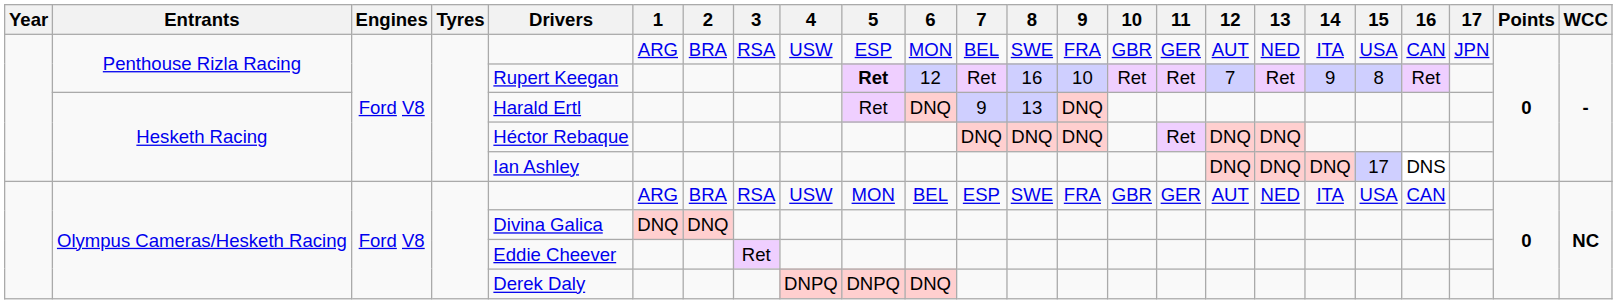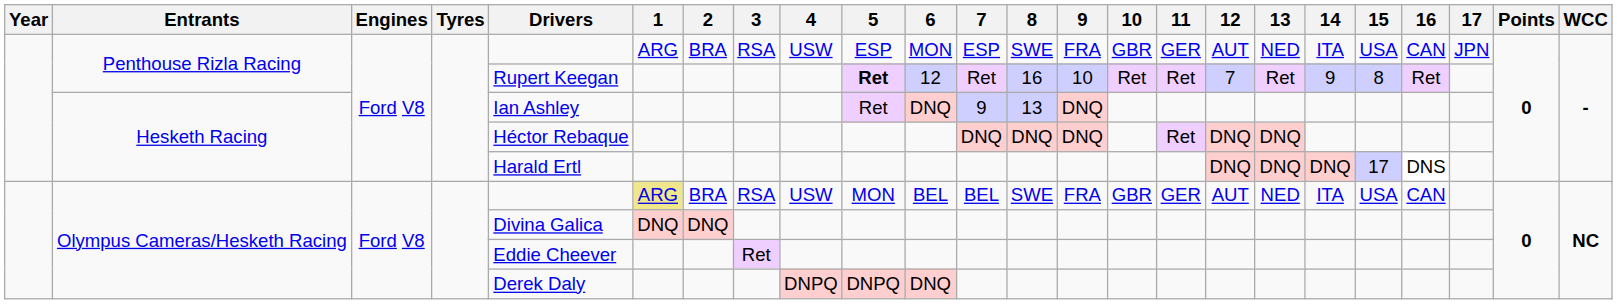(981, 49) BEL -> (981, 49) ESP
(537, 108) Harald Ertl -> (536, 108) Ian Ashley
(536, 166) Ian Ashley -> (537, 166) Harald Ertl
(658, 196) no background -> (658, 196) khaki background
(981, 196) ESP -> (981, 196) BEL
